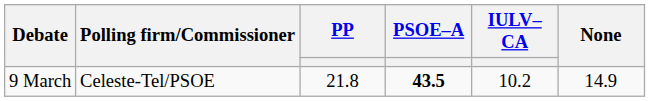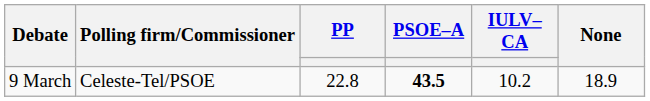(343, 81) 21.8 -> (343, 81) 22.8
(601, 81) 14.9 -> (601, 81) 18.9
